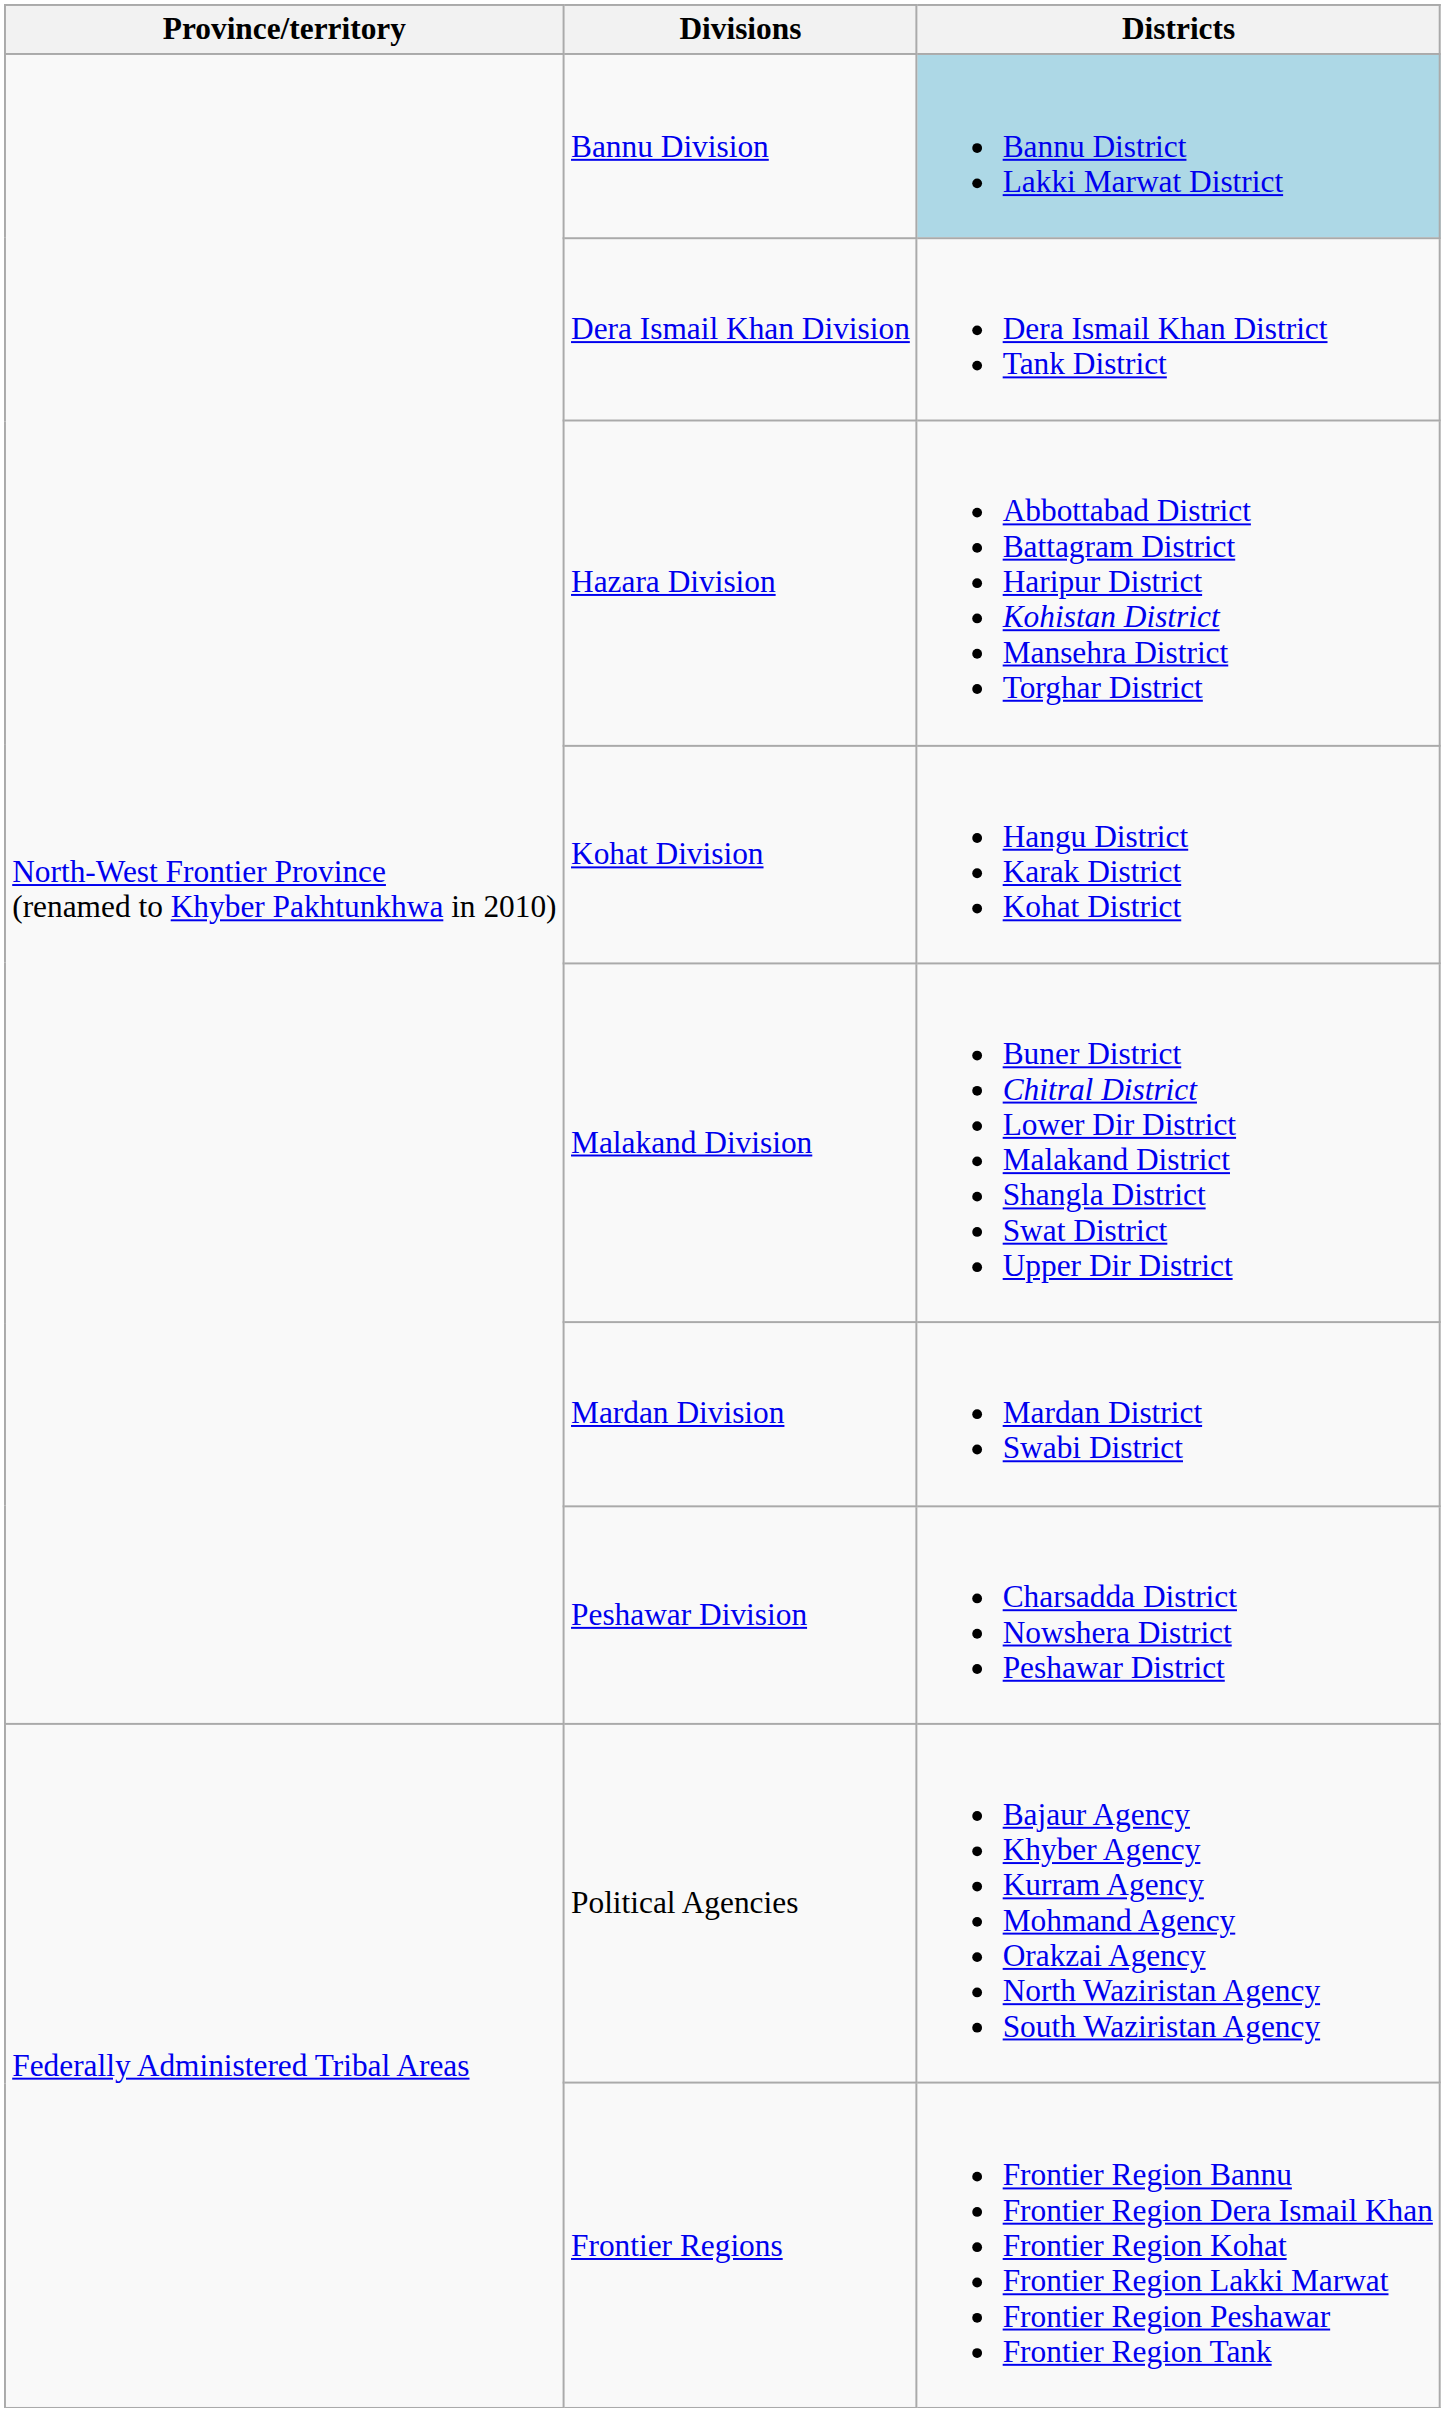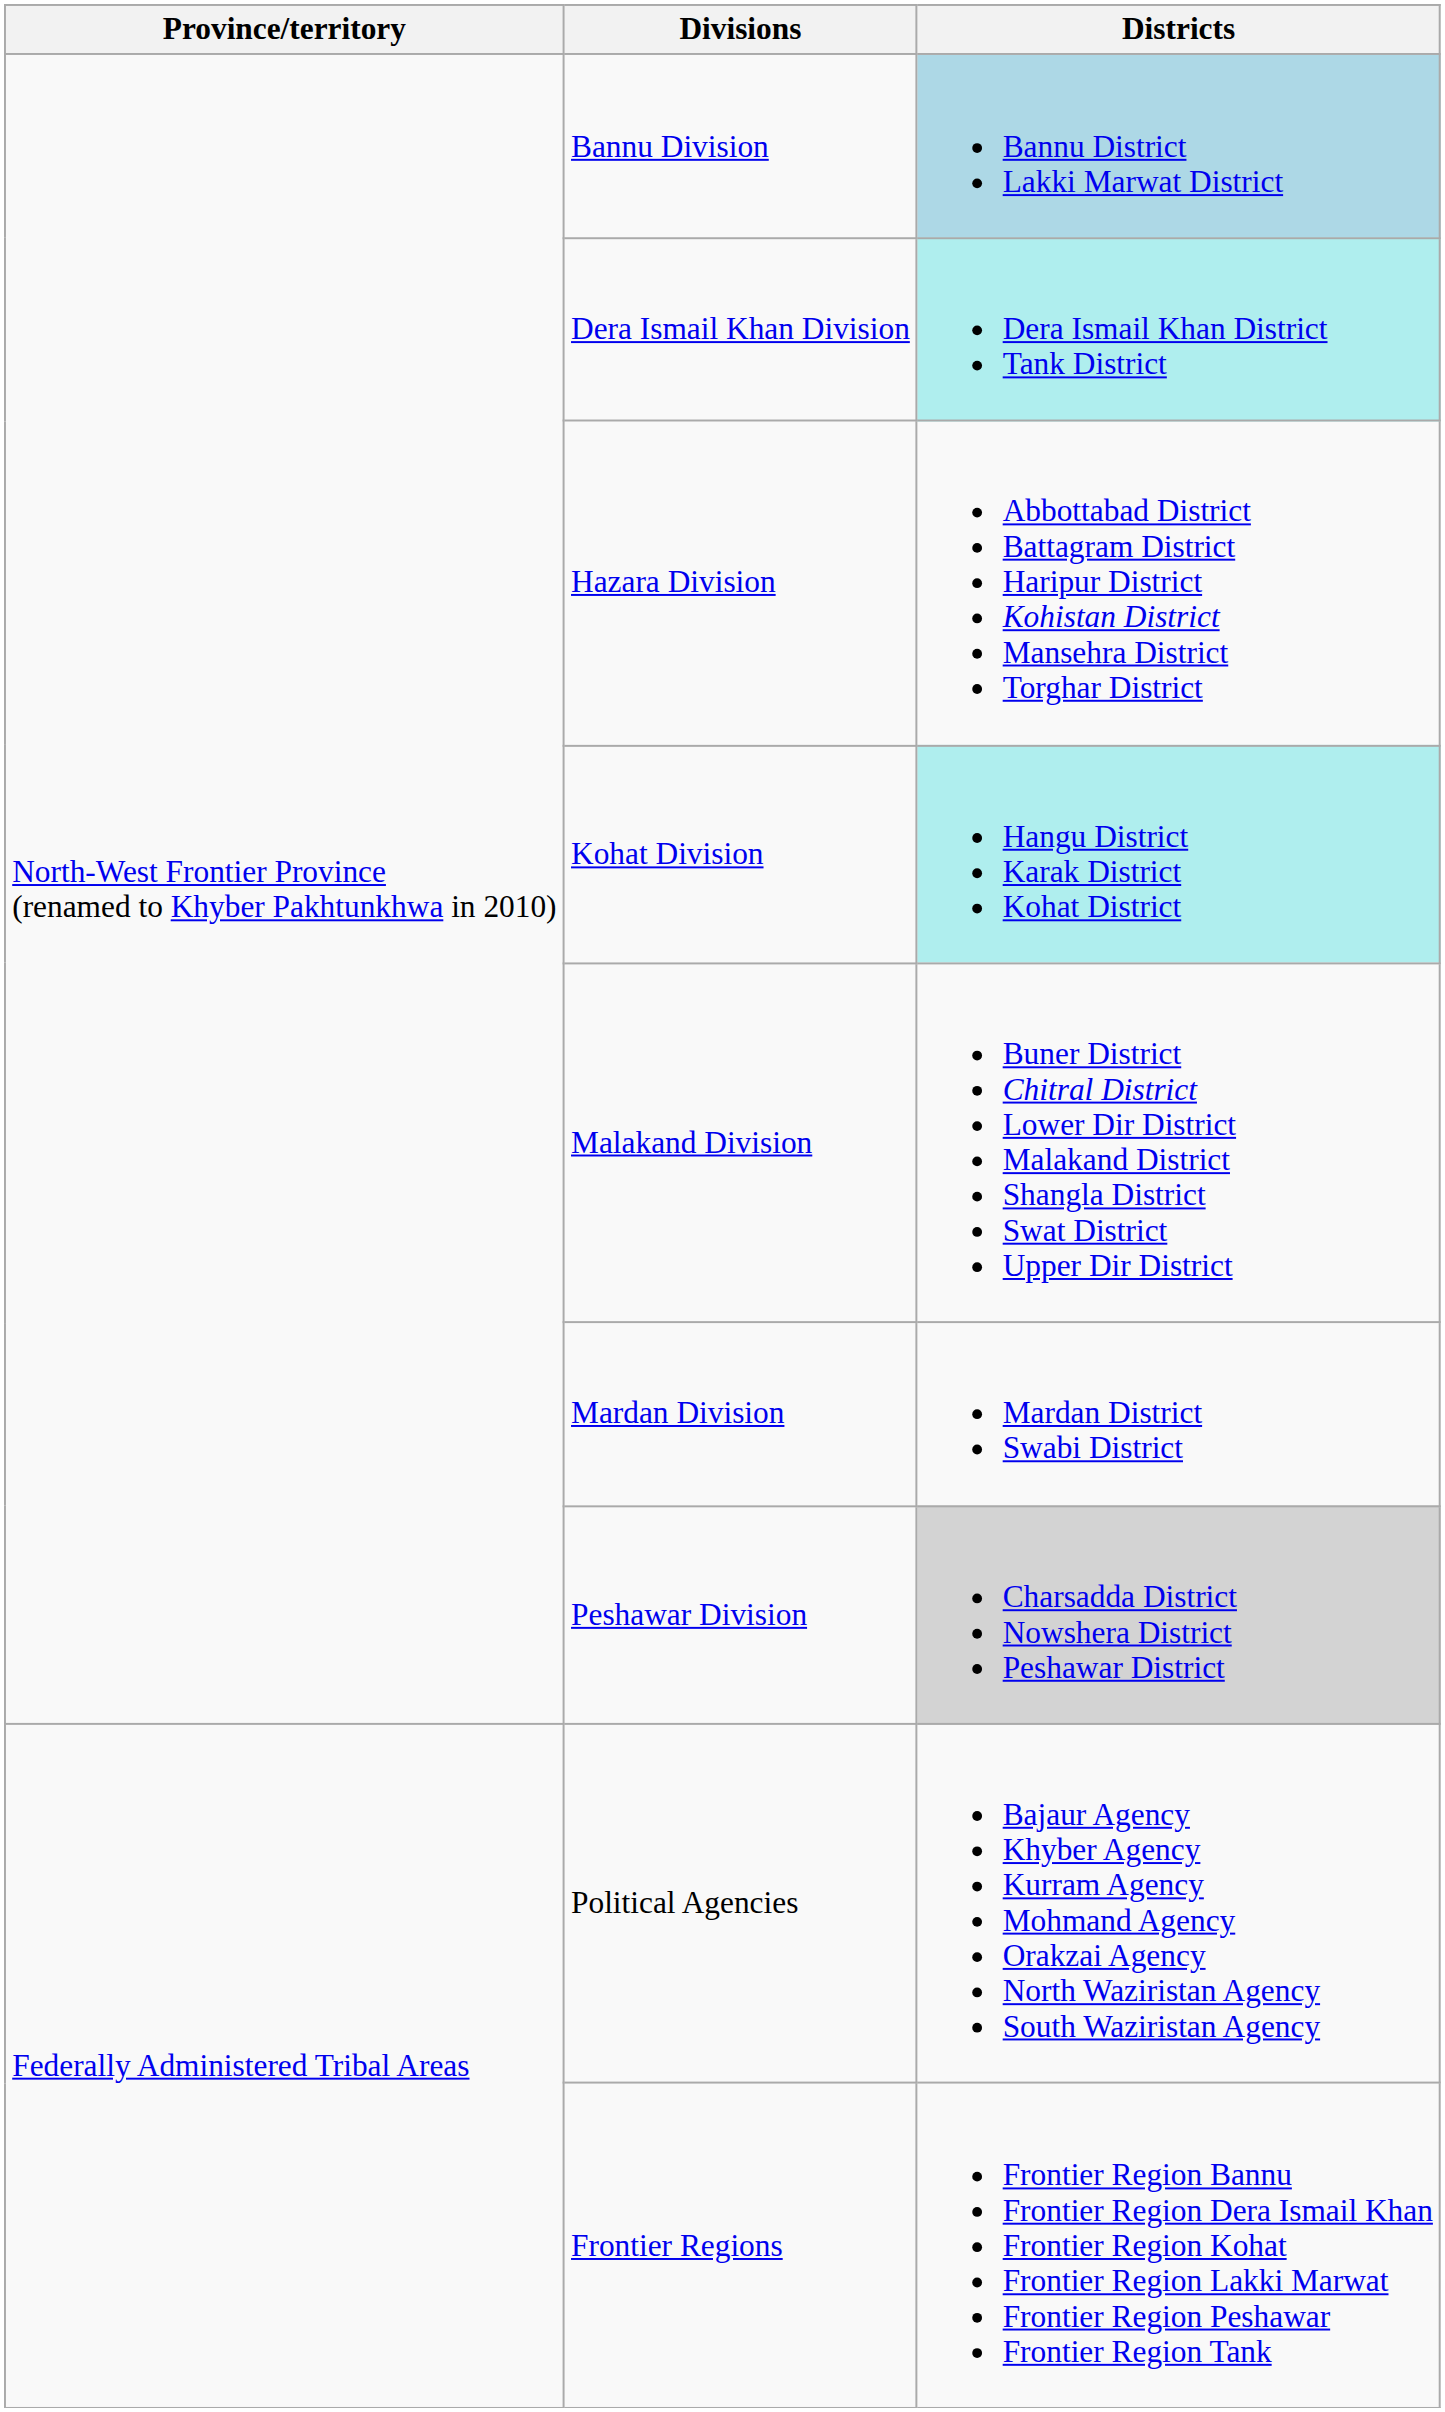(1179, 347) no background -> (1179, 347) paleturquoise background
(1179, 872) no background -> (1179, 872) paleturquoise background
(1179, 1632) no background -> (1179, 1632) lightgrey background
